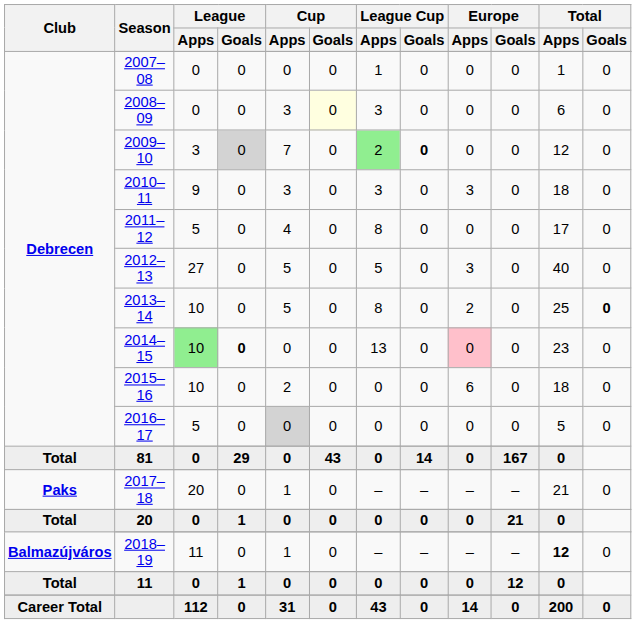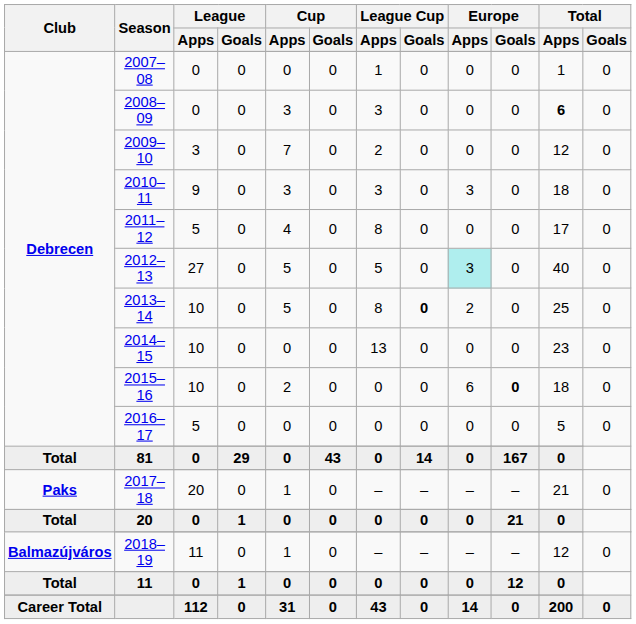(333, 111) lightyellow background -> (333, 111) no background
(561, 111) normal -> (561, 111) bold
(242, 150) lightgrey background -> (242, 150) no background
(378, 150) lightgreen background -> (378, 150) no background
(424, 150) bold -> (424, 150) normal
(470, 269) no background -> (470, 269) paleturquoise background
(424, 308) normal -> (424, 308) bold
(607, 308) bold -> (607, 308) normal
(196, 348) lightgreen background -> (196, 348) no background
(242, 348) bold -> (242, 348) normal
(470, 348) pink background -> (470, 348) no background
(515, 387) normal -> (515, 387) bold
(287, 427) lightgrey background -> (287, 427) no background
(561, 552) bold -> (561, 552) normal
